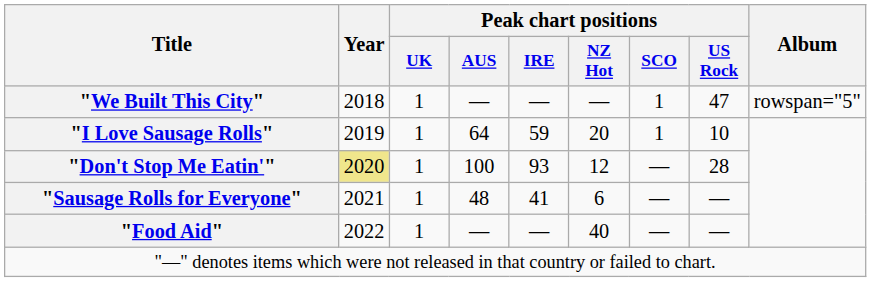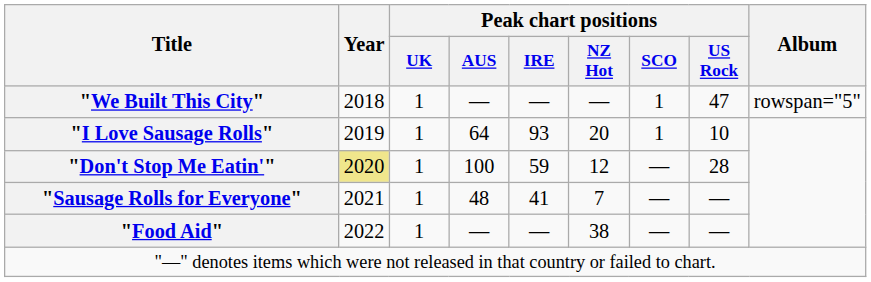(539, 133) 59 -> (539, 133) 93
(539, 166) 93 -> (539, 166) 59
(599, 198) 6 -> (599, 198) 7
(599, 230) 40 -> (599, 230) 38
